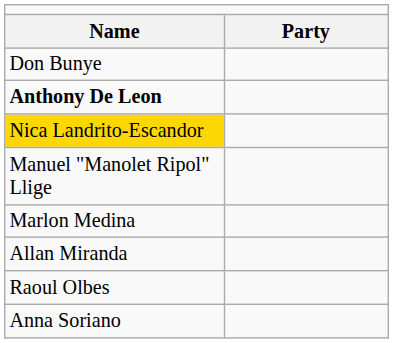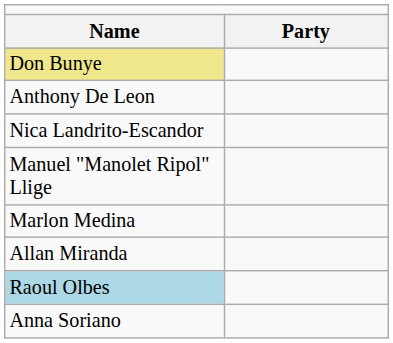(56, 64) no background -> (56, 64) khaki background
(86, 97) bold -> (82, 97) normal
(106, 130) gold background -> (106, 130) no background
(60, 287) no background -> (60, 287) lightblue background
